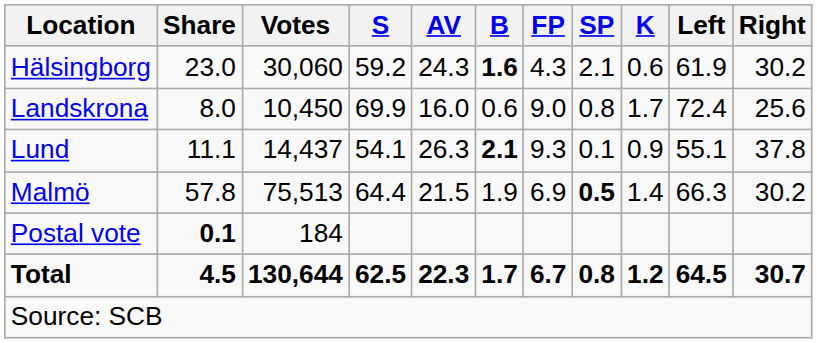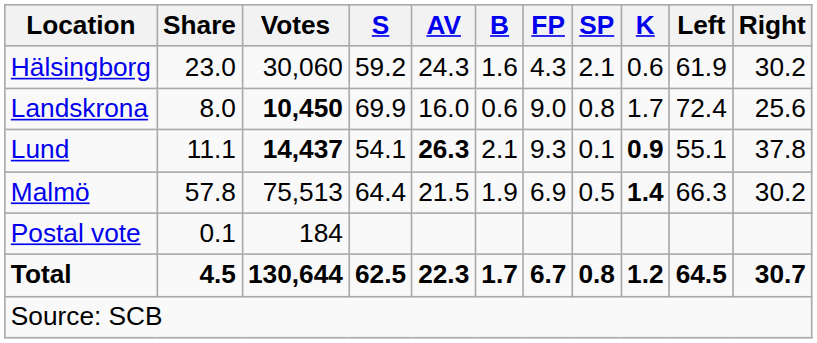(500, 66) bold -> (500, 66) normal
(303, 108) normal -> (303, 108) bold
(303, 150) normal -> (303, 150) bold
(444, 150) normal -> (444, 150) bold
(500, 150) bold -> (500, 150) normal
(645, 150) normal -> (645, 150) bold
(597, 191) bold -> (597, 191) normal
(645, 191) normal -> (645, 191) bold
(218, 233) bold -> (218, 233) normal
